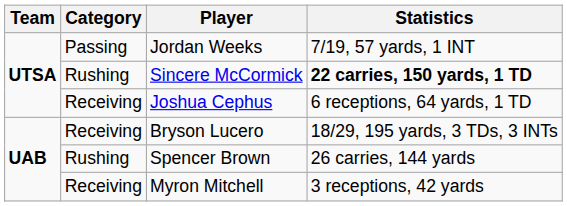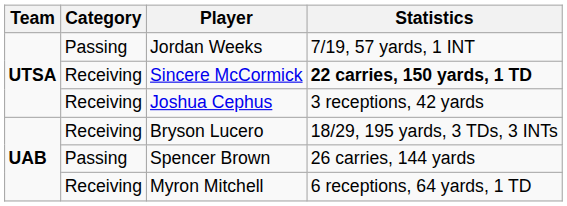(97, 74) Rushing -> (103, 74) Receiving
(421, 102) 6 receptions, 64 yards, 1 TD -> (397, 102) 3 receptions, 42 yards
(97, 158) Rushing -> (96, 158) Passing
(397, 186) 3 receptions, 42 yards -> (421, 186) 6 receptions, 64 yards, 1 TD
